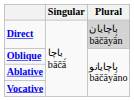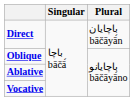(106, 34) lightgrey background -> (106, 34) no background
